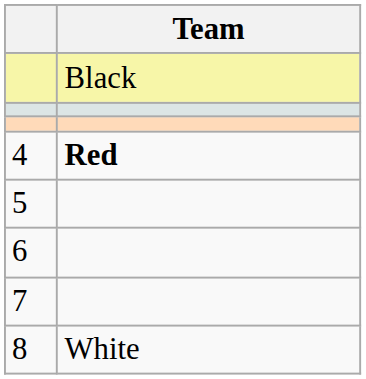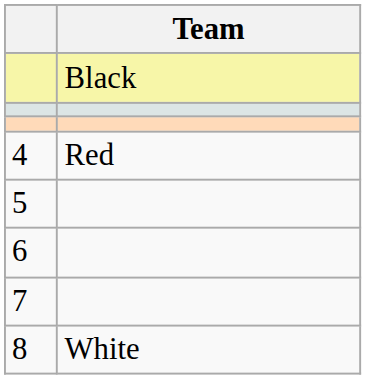(91, 154) bold -> (89, 154) normal
